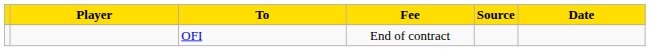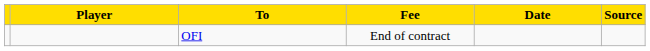columns swapped: (581, 14) <-> (496, 14)
